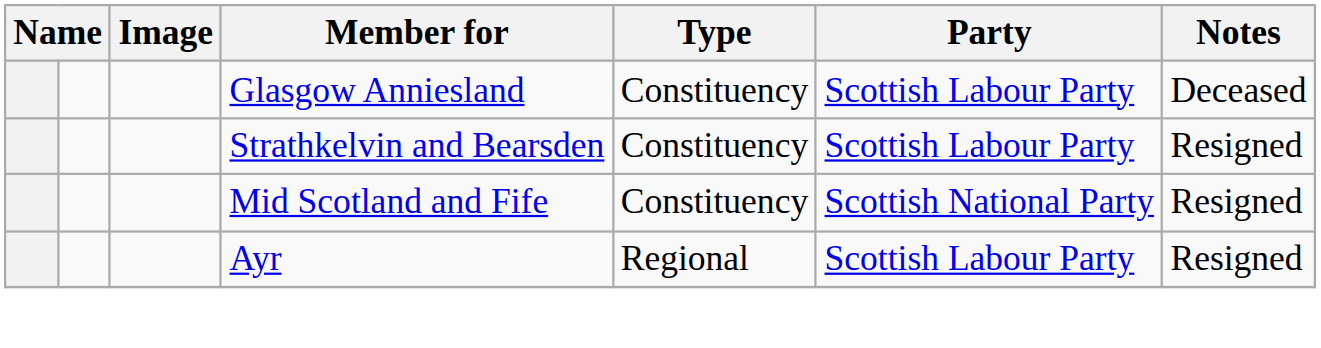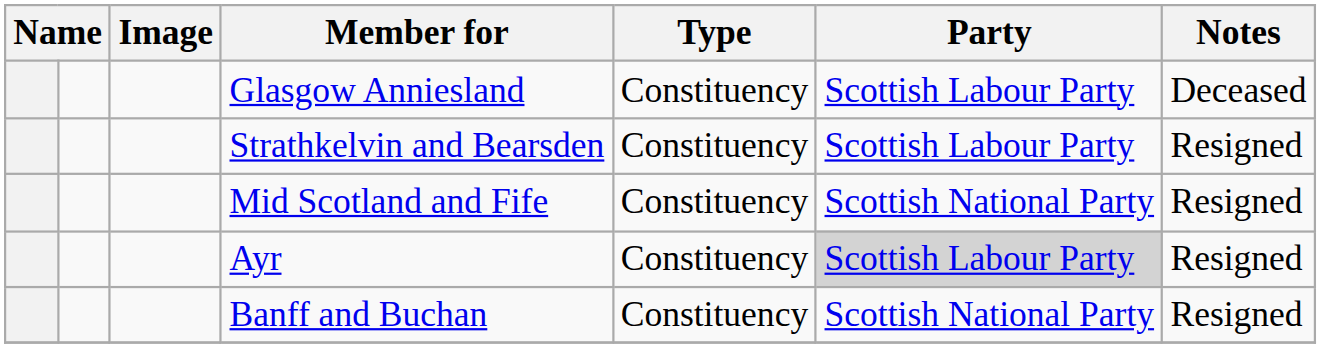(685, 257) Regional -> (714, 257) Constituency
(979, 257) no background -> (979, 257) lightgrey background
+ row: (358, 314)
